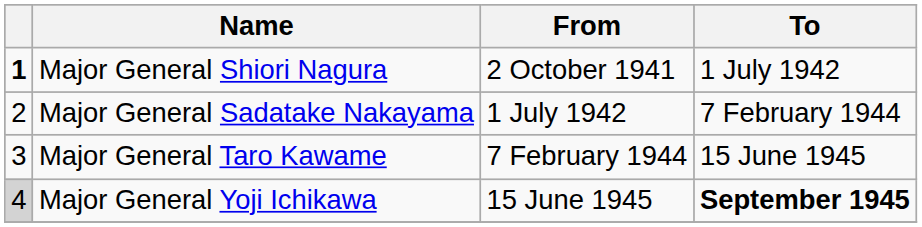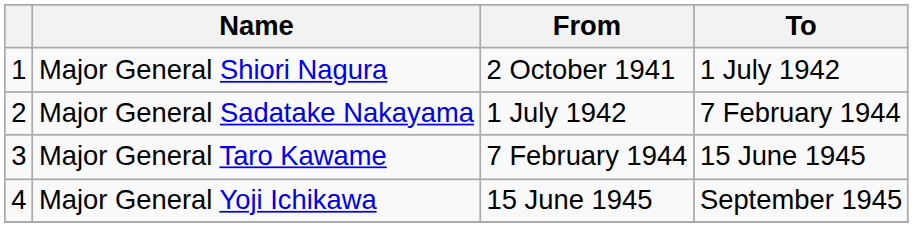(19, 69) bold -> (19, 69) normal
(19, 199) lightgrey background -> (19, 199) no background
(805, 199) bold -> (801, 199) normal
